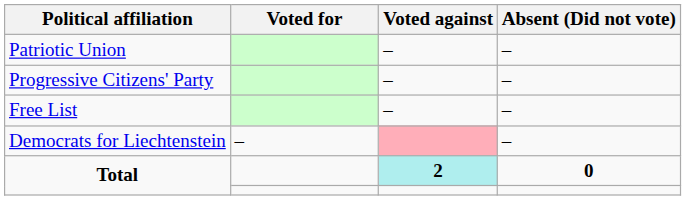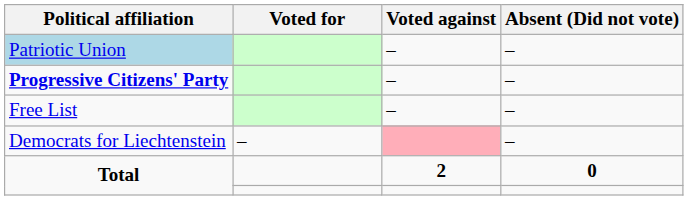(67, 49) no background -> (67, 49) lightblue background
(111, 79) normal -> (119, 79) bold
(438, 170) paleturquoise background -> (441, 170) no background
